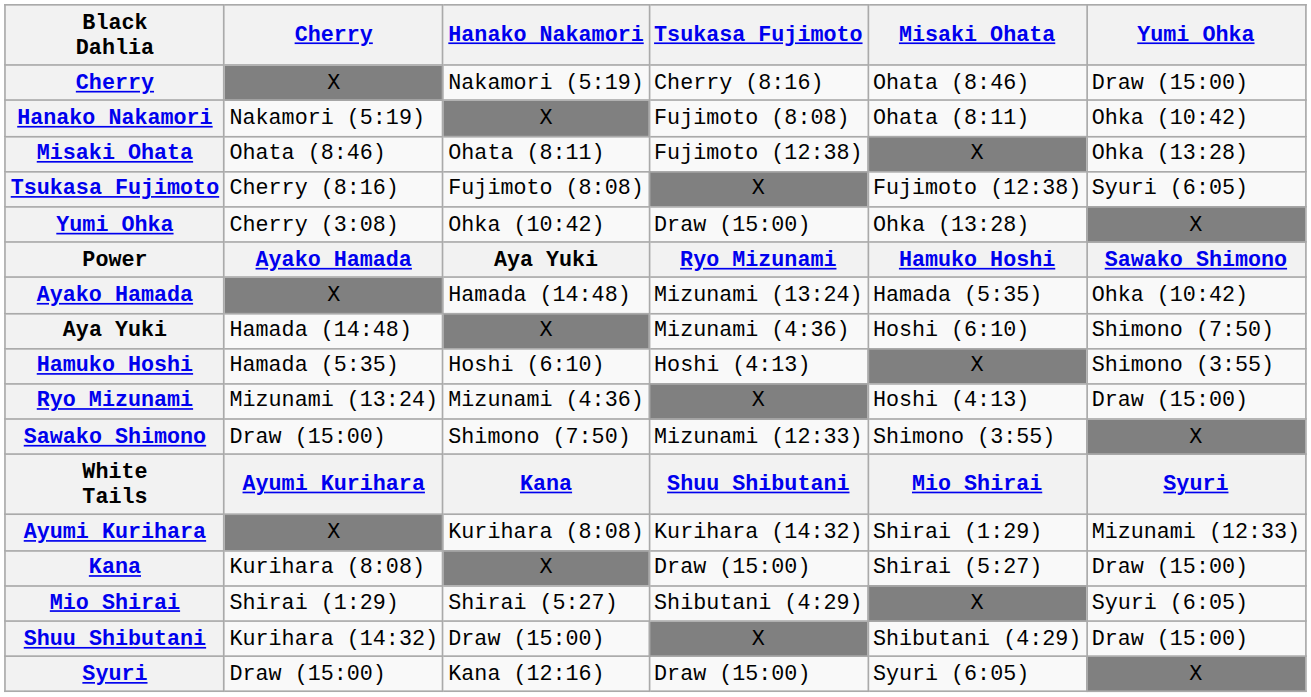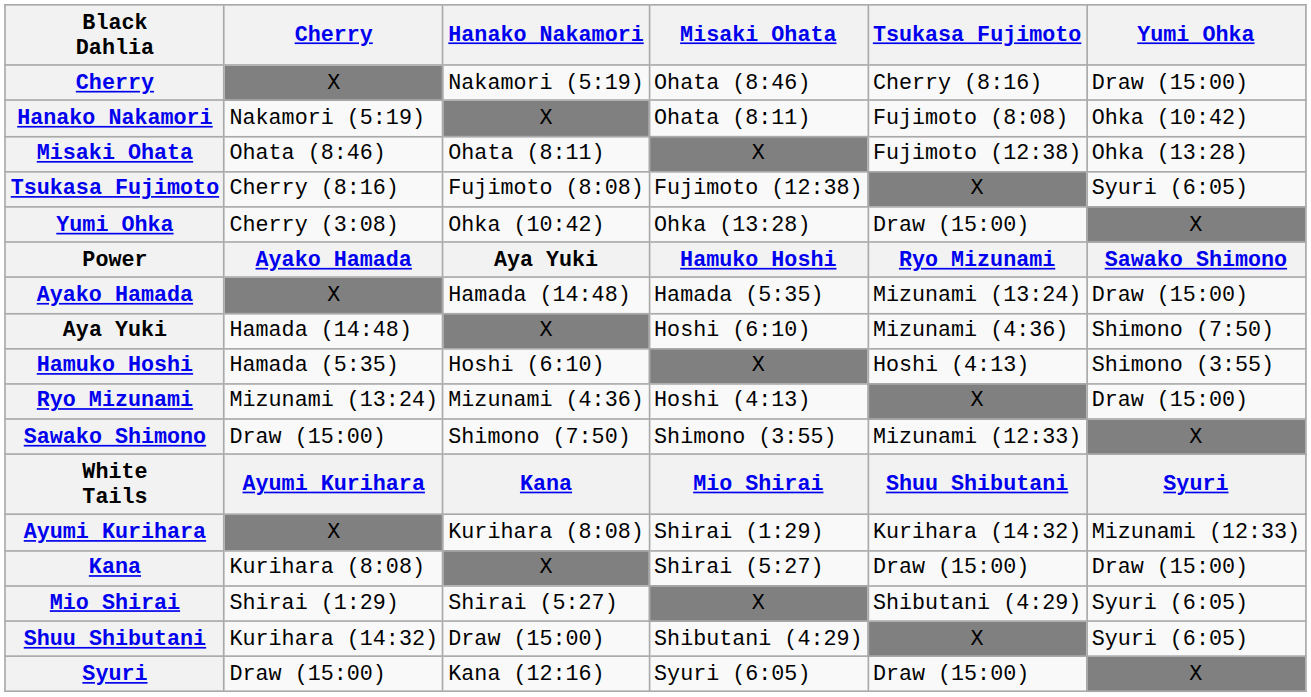columns swapped: (977, 35) <-> (758, 35)
(1170, 295) Ohka (10:42) -> (1170, 295) Draw (15:00)
(1170, 639) Draw (15:00) -> (1170, 639) Syuri (6:05)
